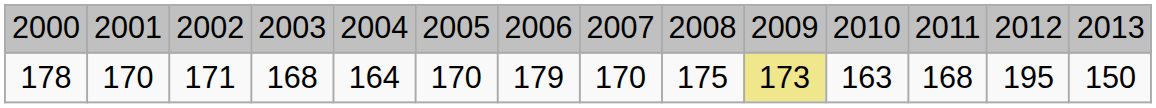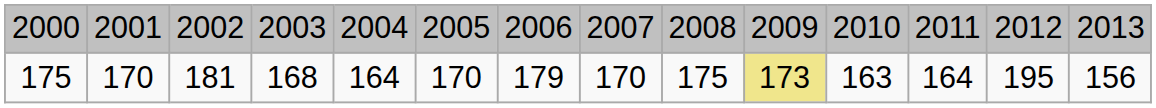(46, 77) 178 -> (46, 77) 175
(210, 77) 171 -> (210, 77) 181
(948, 77) 168 -> (948, 77) 164
(1111, 77) 150 -> (1111, 77) 156
